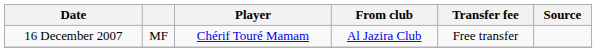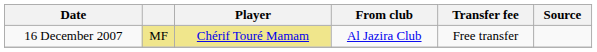(159, 36) no background -> (159, 36) khaki background
(253, 36) no background -> (253, 36) khaki background
